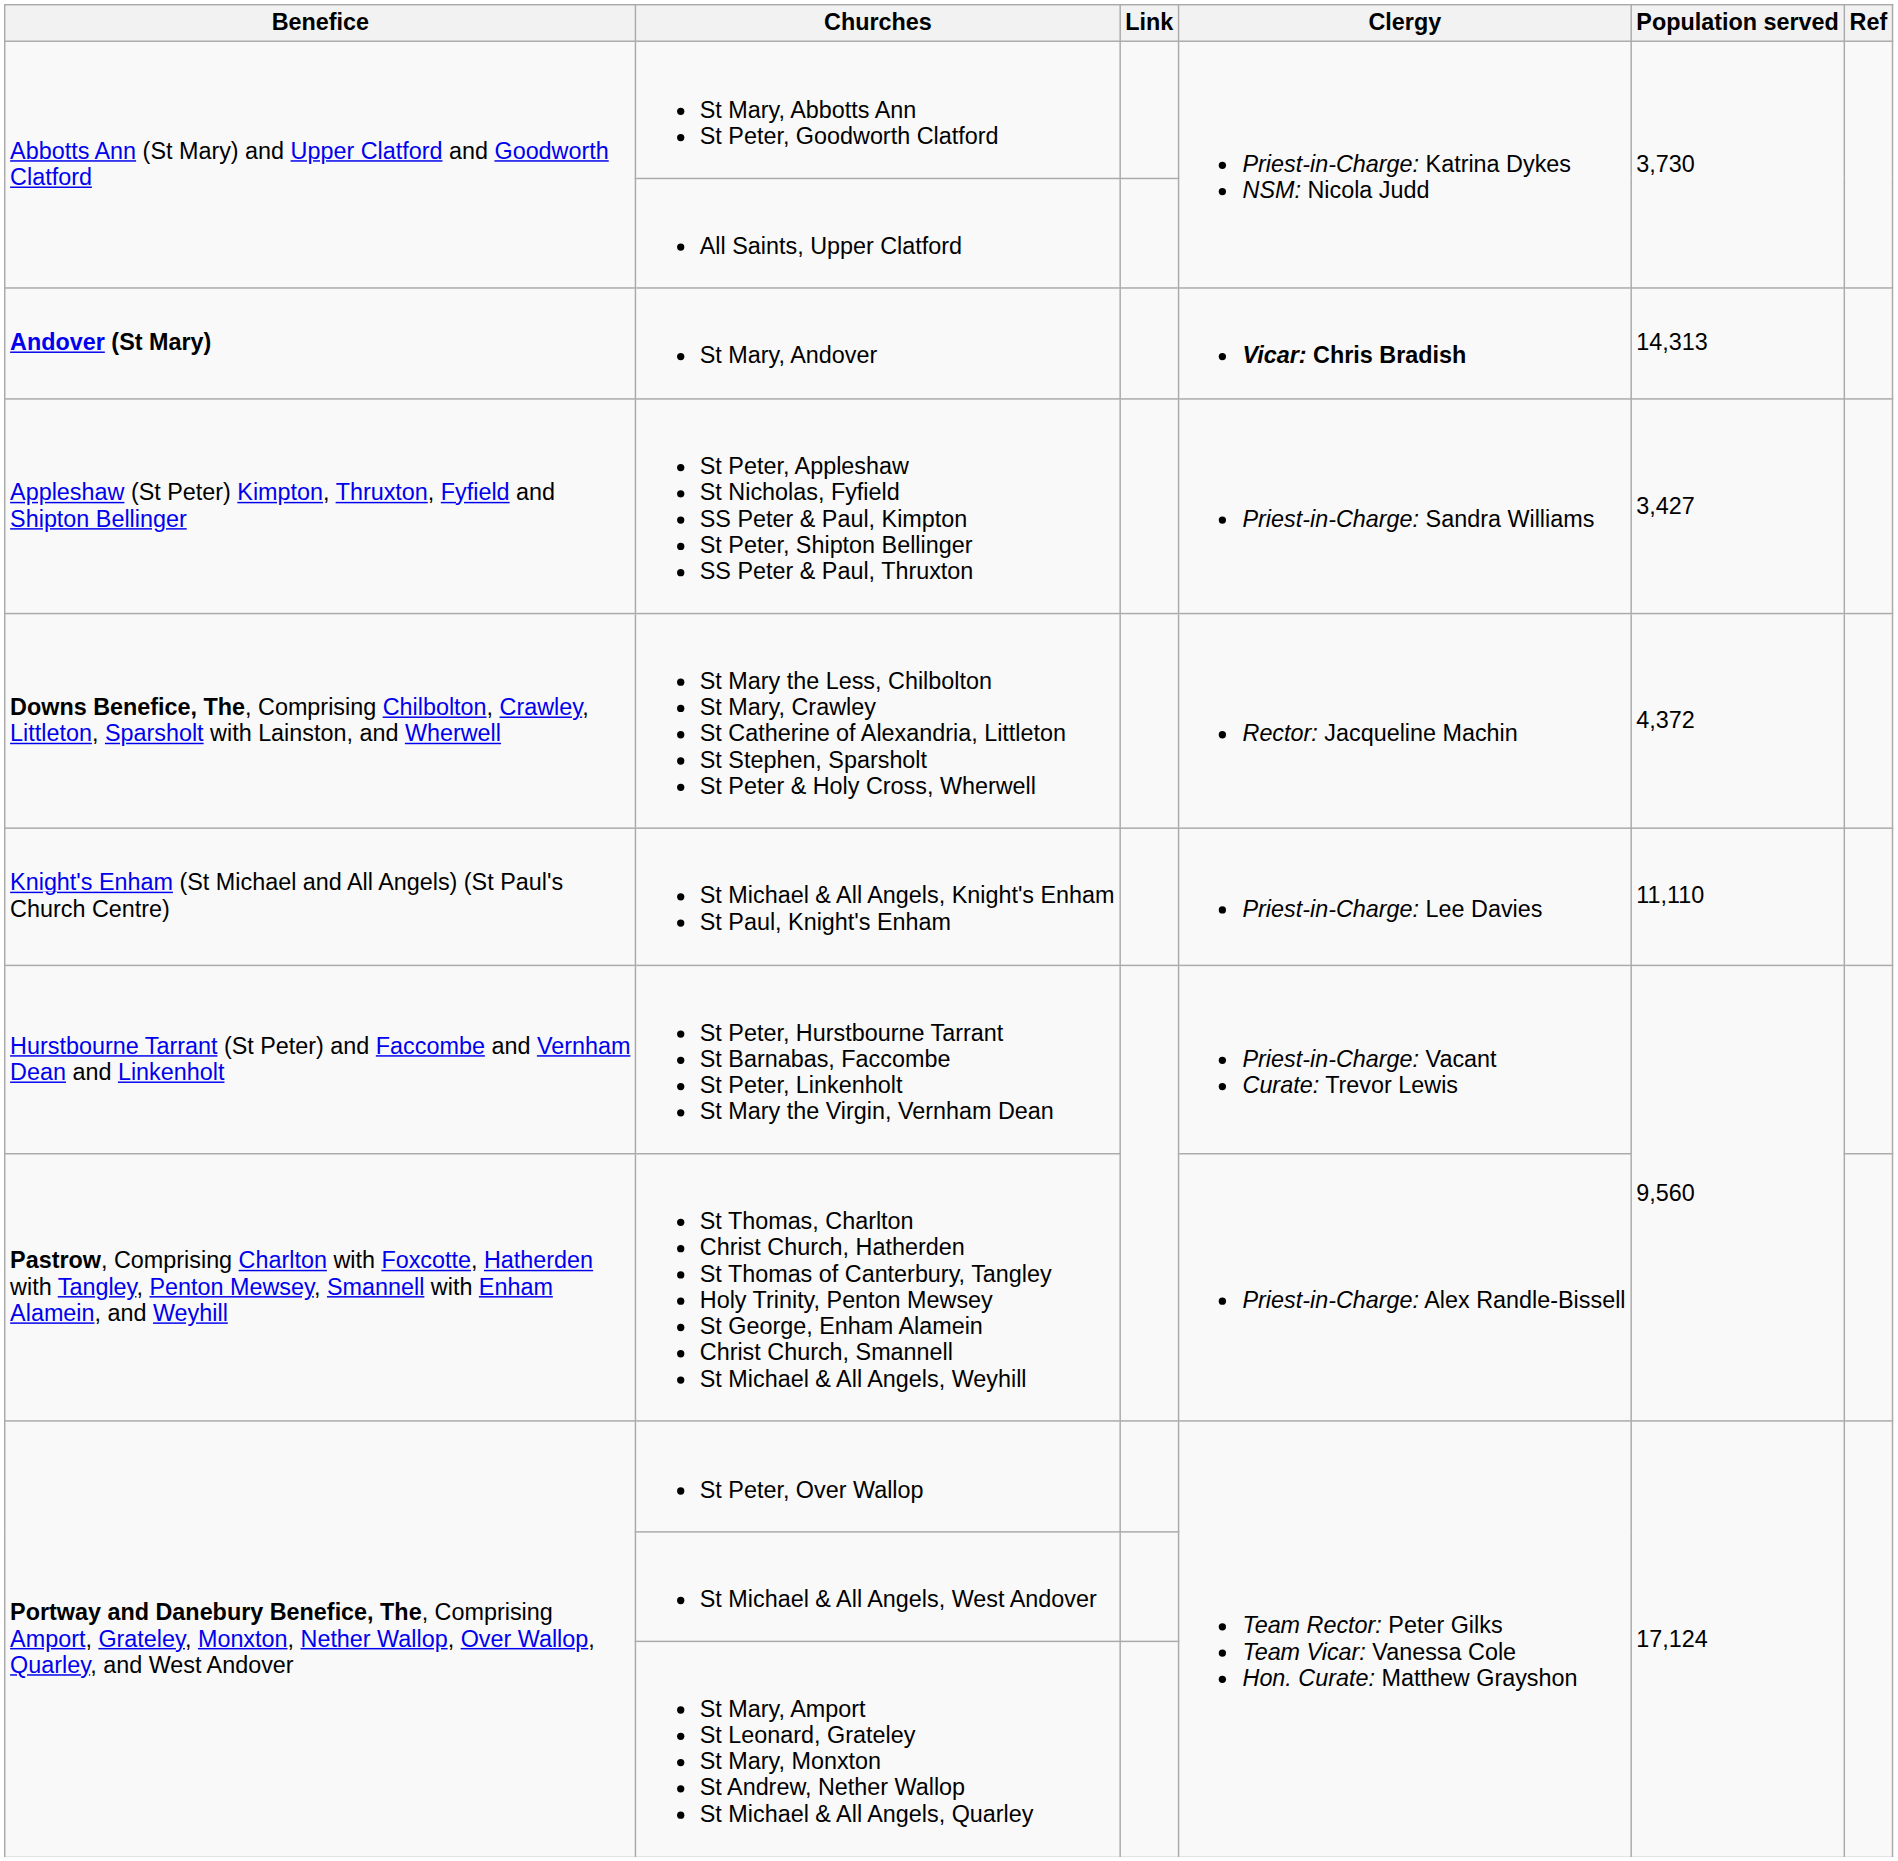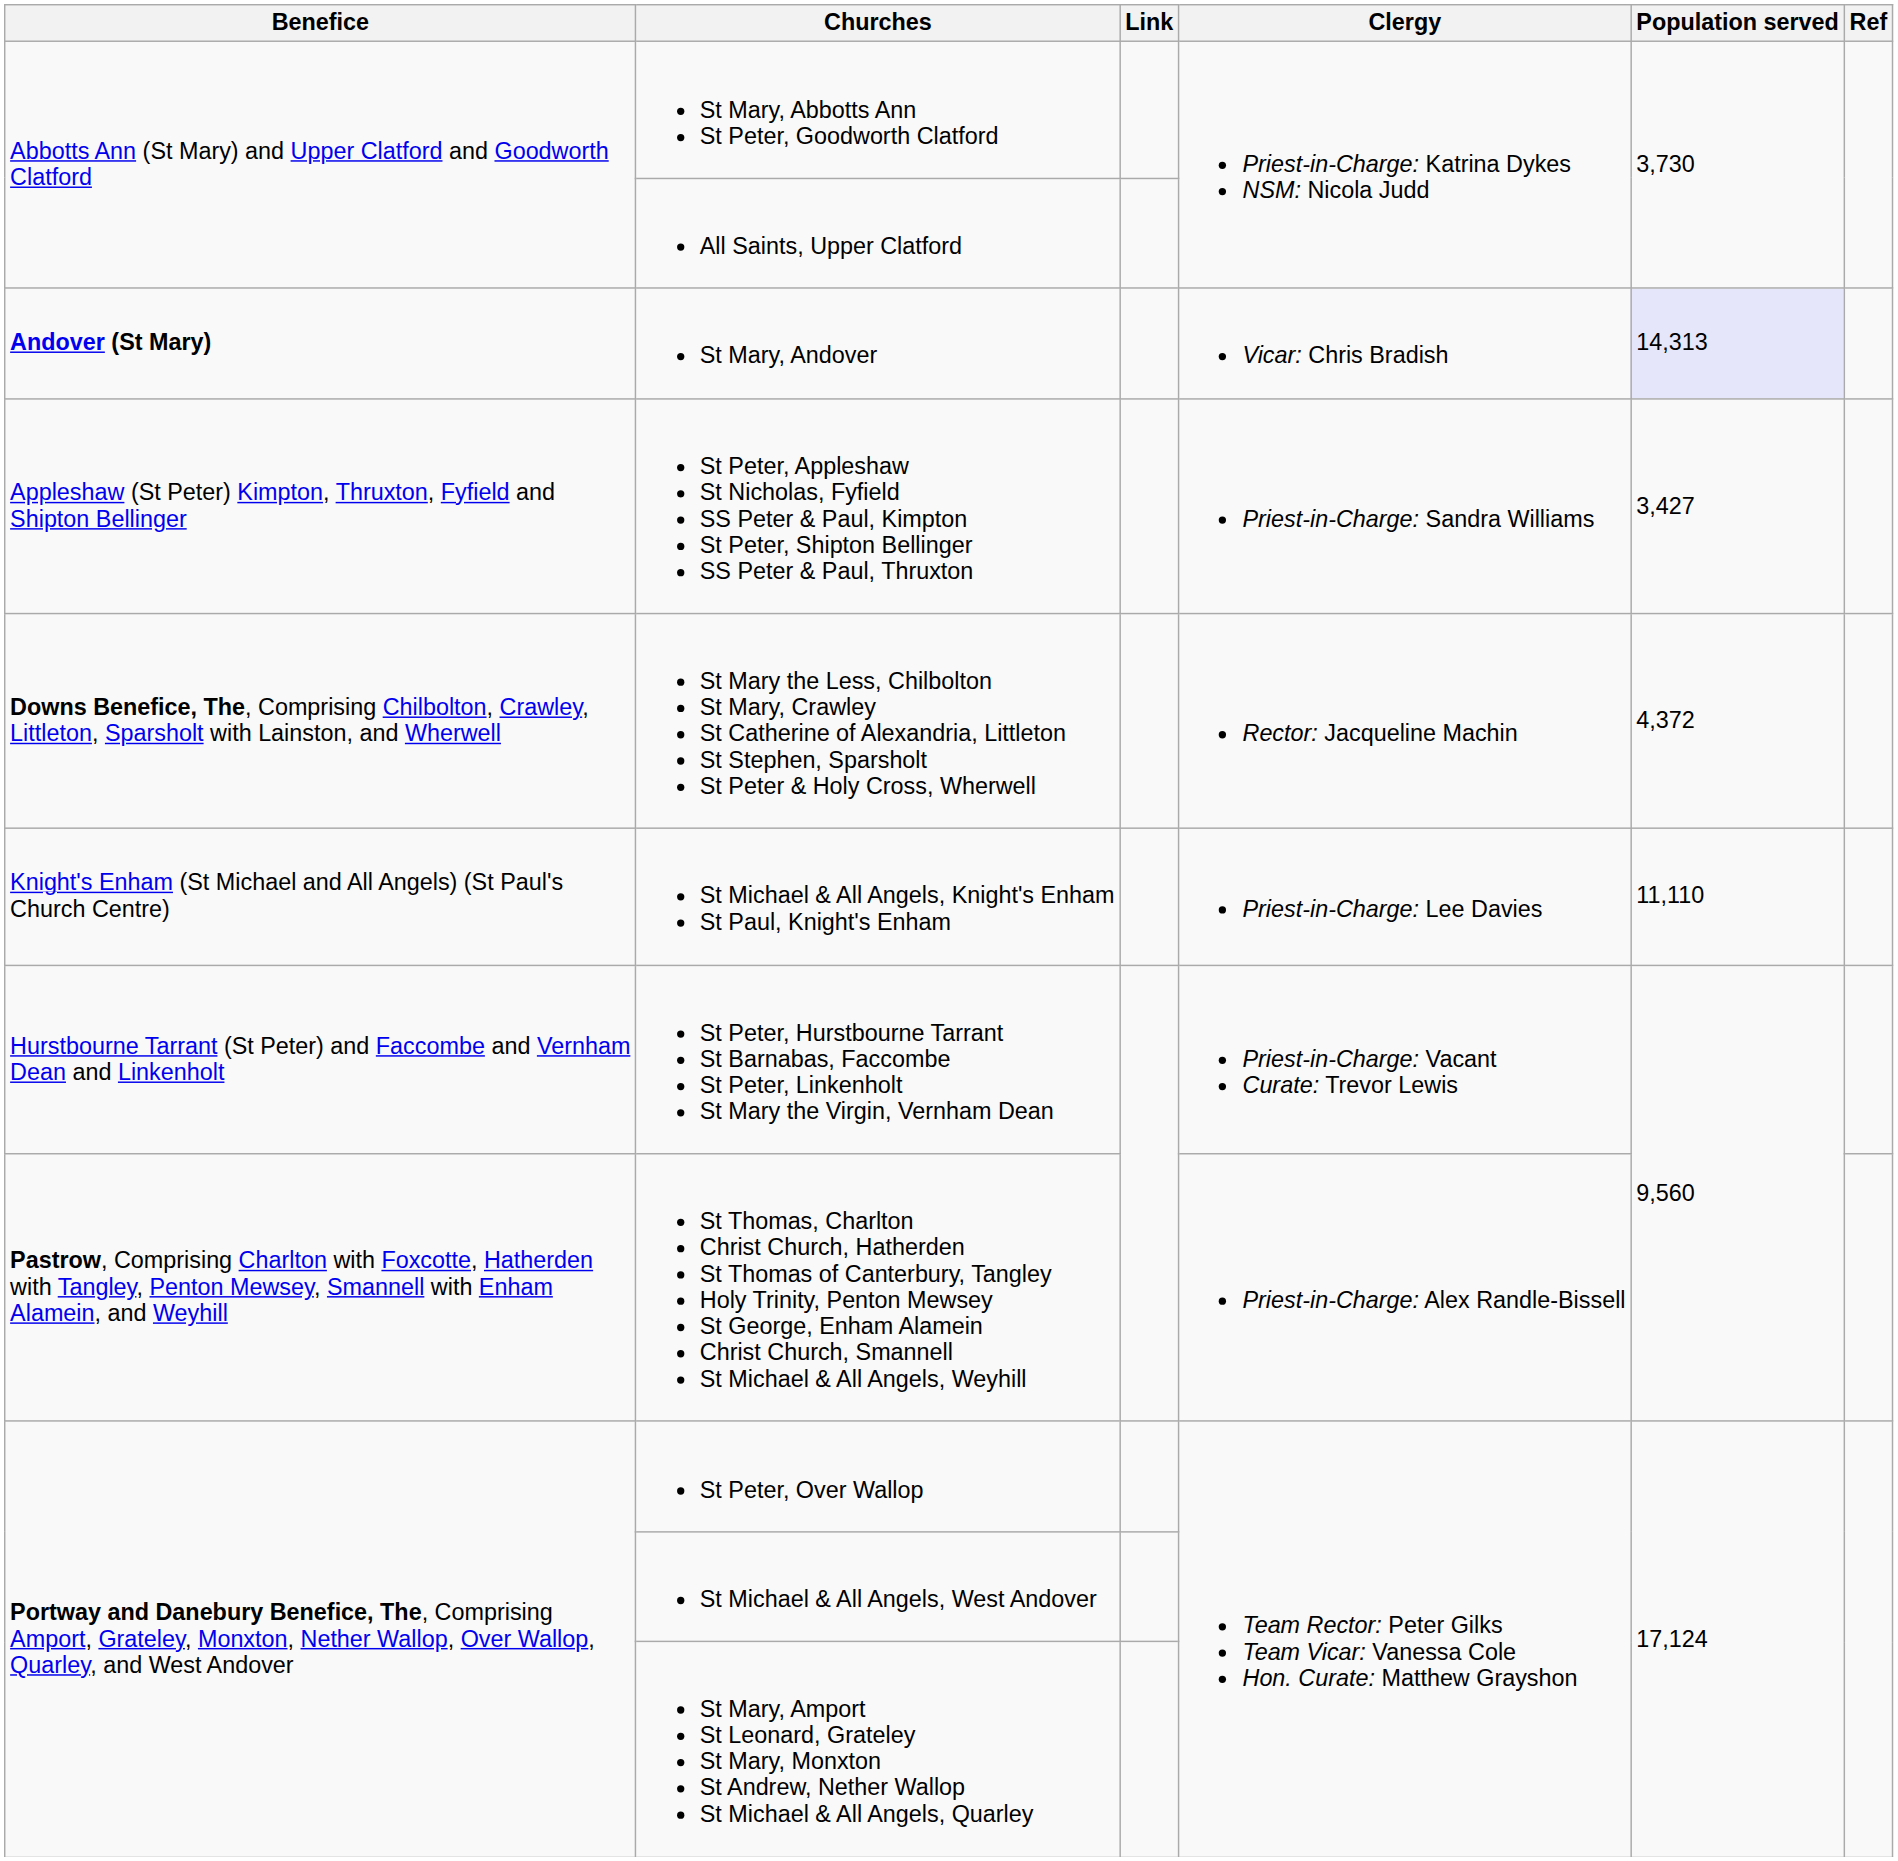(1405, 356) bold -> (1405, 356) normal
(1672, 342) no background -> (1672, 342) lavender background
